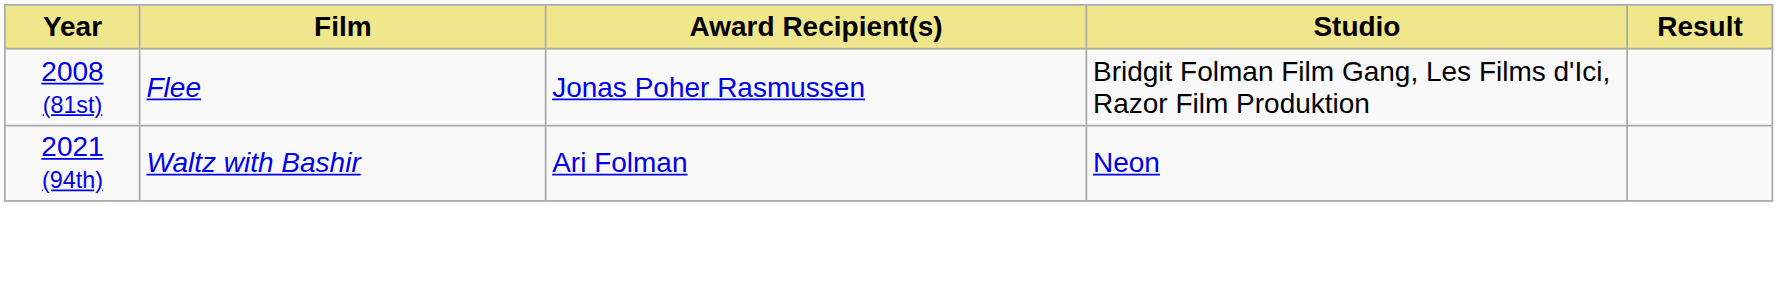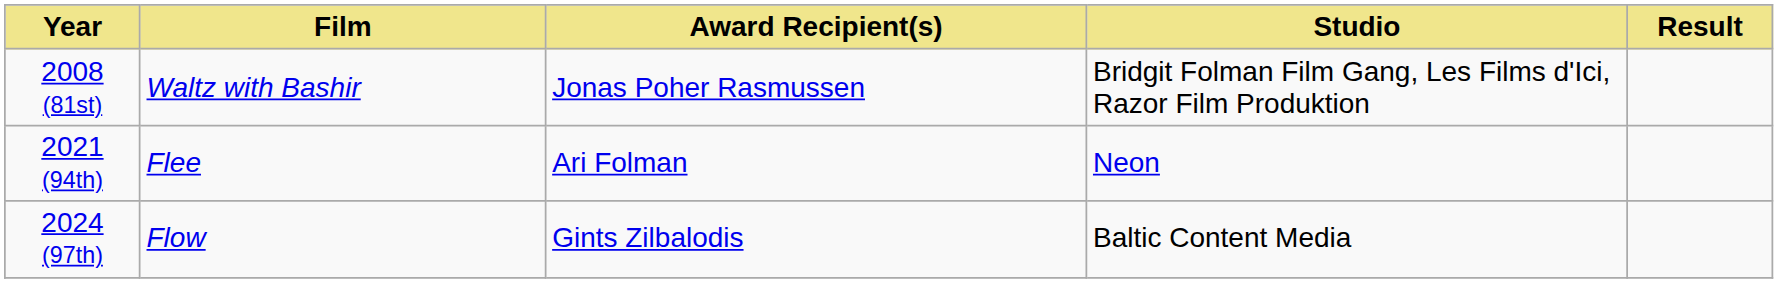(174, 86) Flee -> (254, 86) Waltz with Bashir
(254, 162) Waltz with Bashir -> (174, 162) Flee
+ row: (72, 238)
